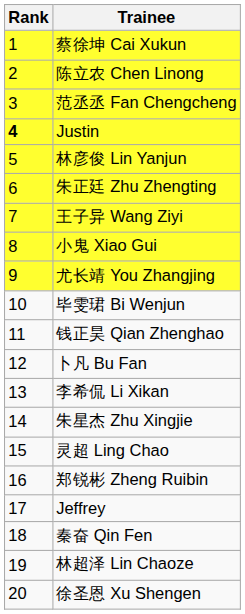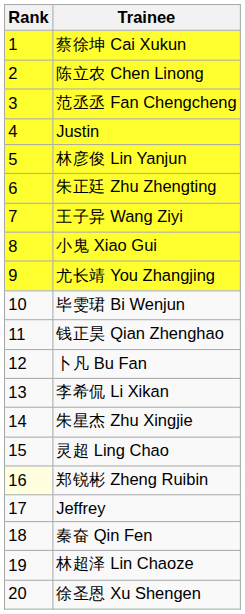(13, 131) bold -> (13, 131) normal
(17, 480) no background -> (17, 480) lightyellow background
